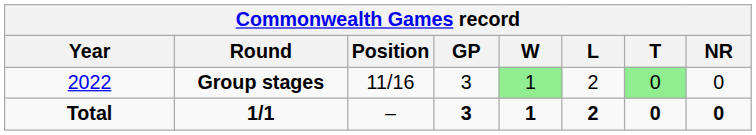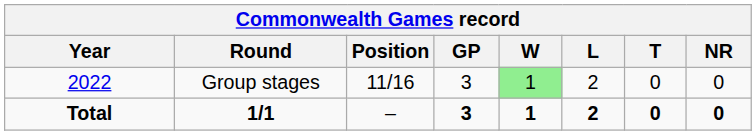(261, 82) bold -> (261, 82) normal
(655, 82) lightgreen background -> (655, 82) no background
